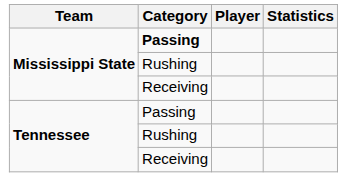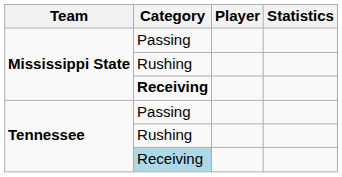(171, 40) bold -> (164, 40) normal
(175, 88) normal -> (173, 88) bold
(175, 159) no background -> (170, 159) lightblue background
